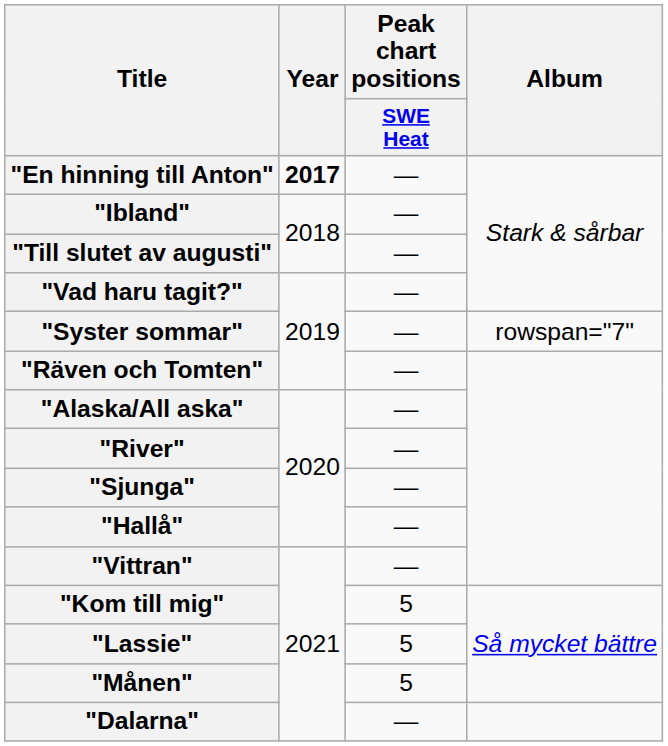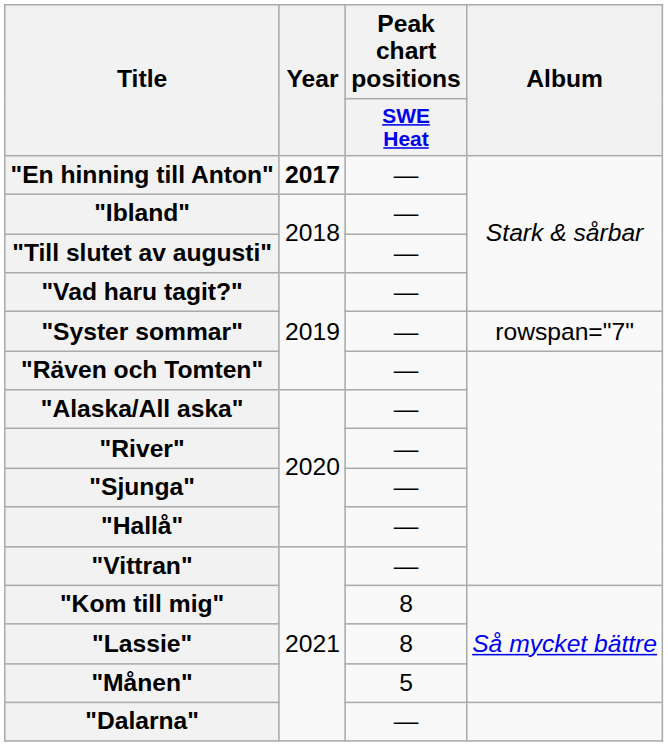(406, 604) 5 -> (406, 604) 8
(406, 643) 5 -> (406, 643) 8
